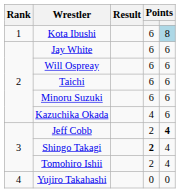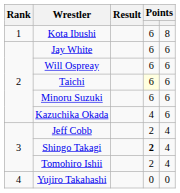(167, 33) lightblue background -> (167, 33) no background
(151, 82) no background -> (151, 82) lightyellow background
(167, 131) bold -> (167, 131) normal
